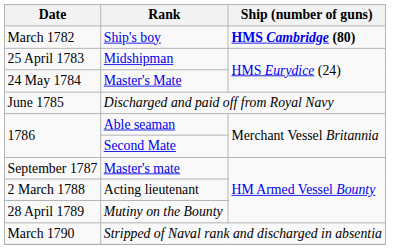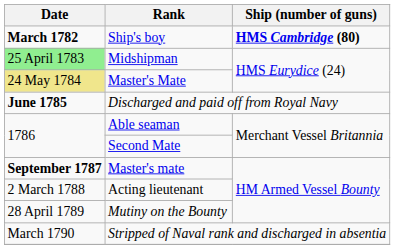(41, 37) normal -> (43, 37) bold
(46, 59) no background -> (46, 59) lightgreen background
(44, 80) no background -> (44, 80) khaki background
(36, 102) normal -> (37, 102) bold
(53, 168) normal -> (55, 168) bold
